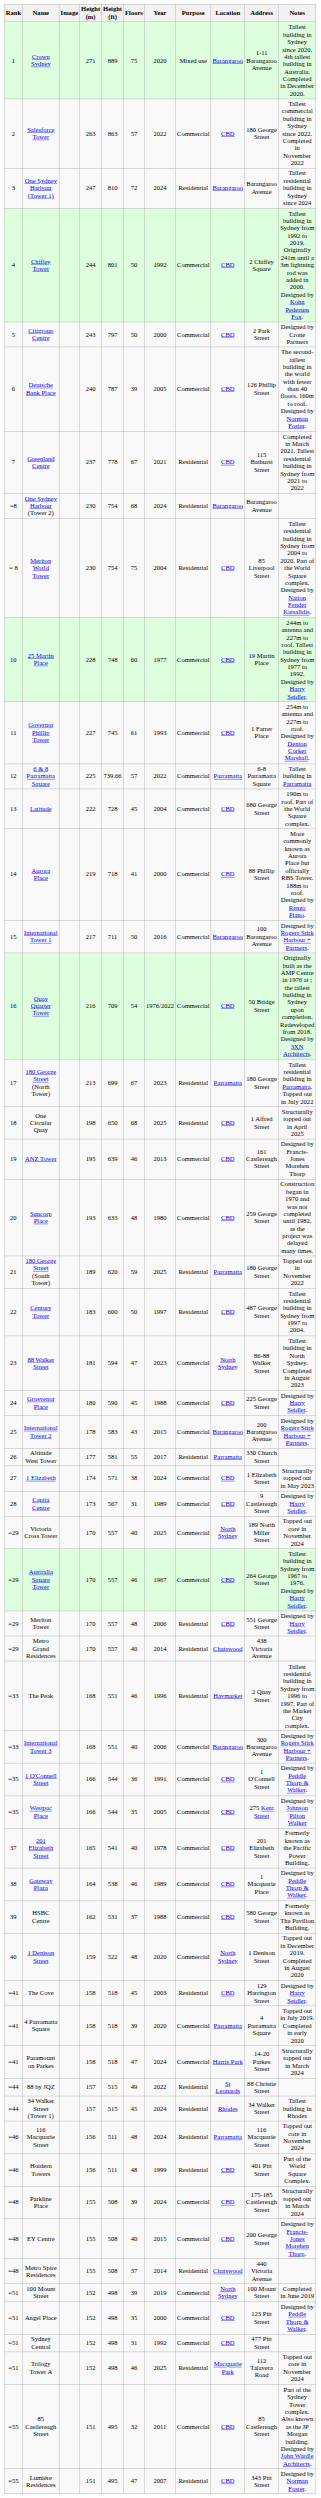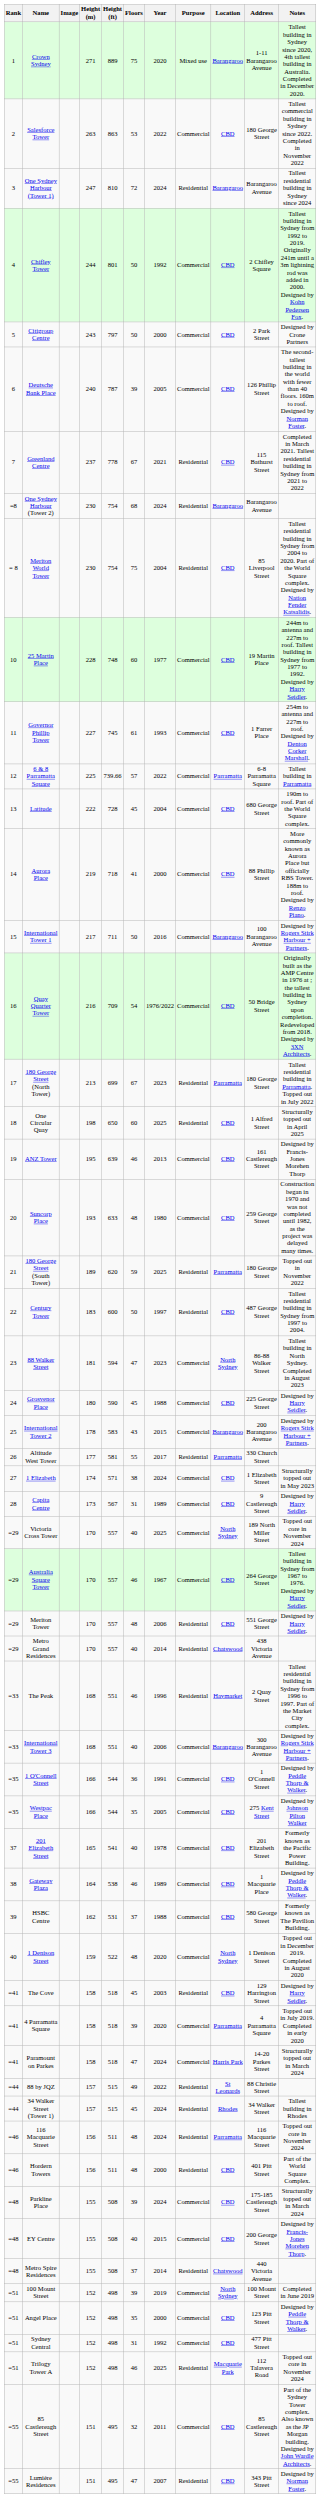(134, 133) 57 -> (134, 133) 53
(134, 1123) 68 -> (134, 1123) 60
(160, 2170) 1999 -> (160, 2170) 2000
